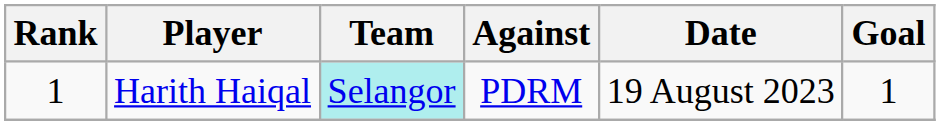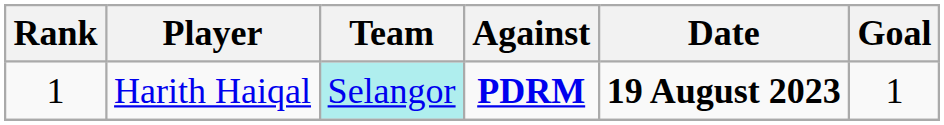(531, 90) normal -> (531, 90) bold
(721, 90) normal -> (724, 90) bold
